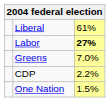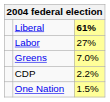(86, 27) normal -> (86, 27) bold
(86, 43) bold -> (86, 43) normal
